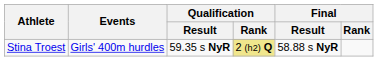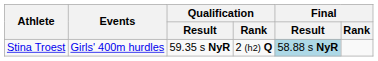(254, 48) khaki background -> (254, 48) no background
(308, 48) no background -> (308, 48) lightblue background
